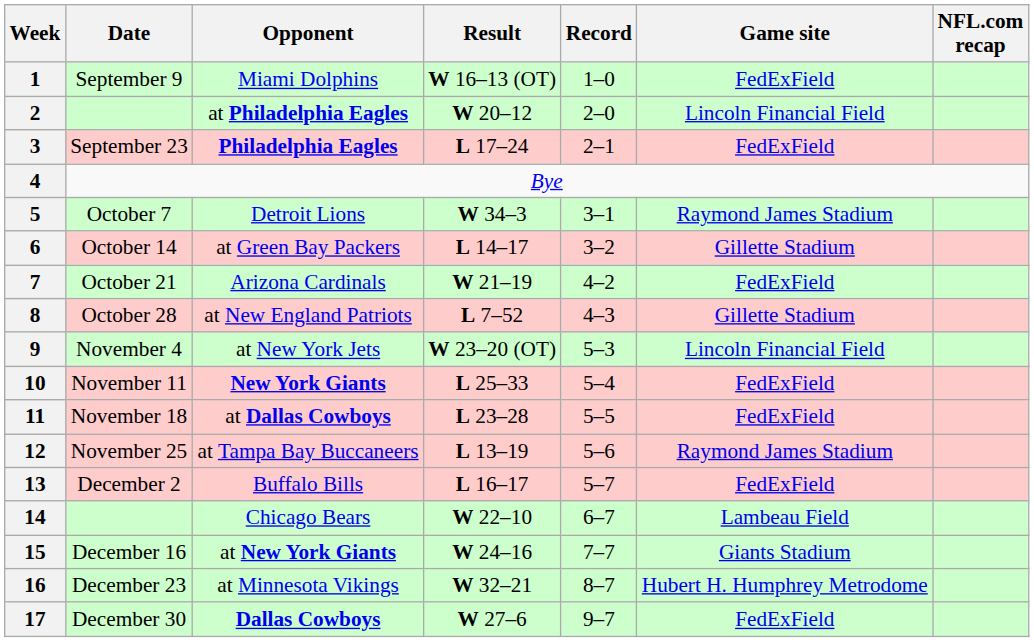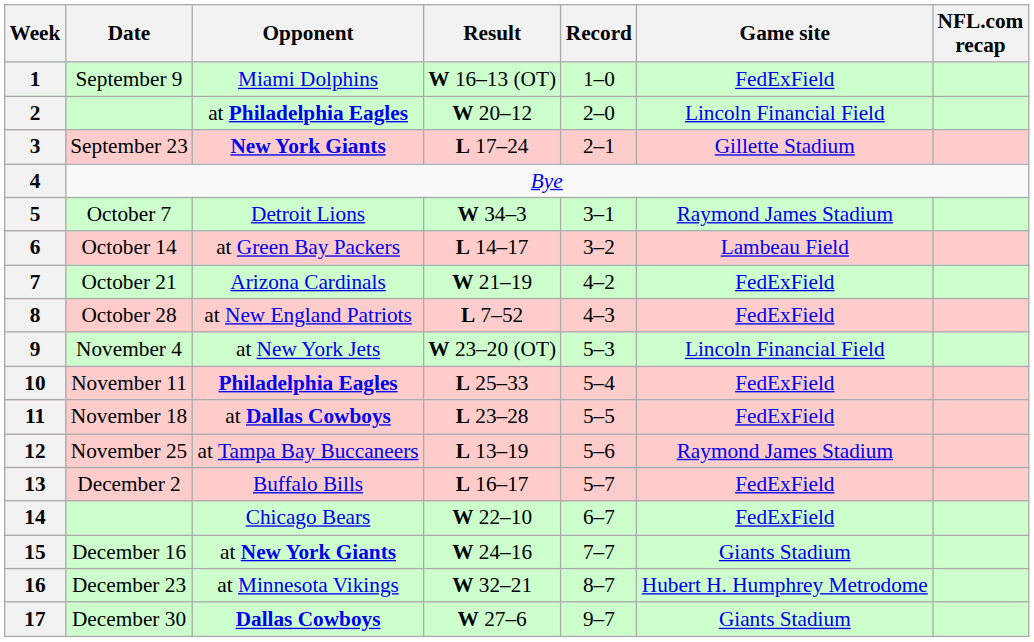(308, 146) Philadelphia Eagles -> (308, 146) New York Giants
(785, 146) FedExField -> (785, 146) Gillette Stadium
(785, 247) Gillette Stadium -> (785, 247) Lambeau Field
(785, 315) Gillette Stadium -> (785, 315) FedExField
(308, 382) New York Giants -> (308, 382) Philadelphia Eagles
(785, 517) Lambeau Field -> (785, 517) FedExField
(785, 619) FedExField -> (785, 619) Giants Stadium
